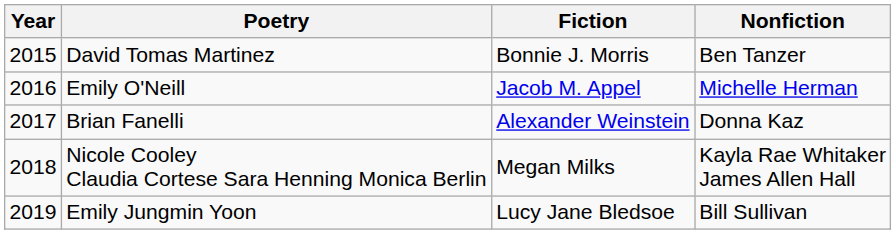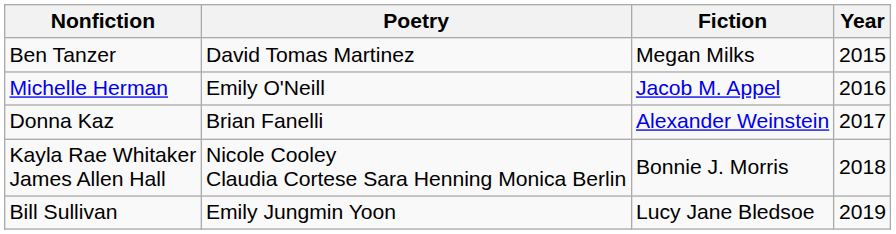columns swapped: (33, 21) <-> (793, 21)
(573, 54) Bonnie J. Morris -> (695, 54) Megan Milks
(556, 167) Megan Milks -> (712, 167) Bonnie J. Morris
